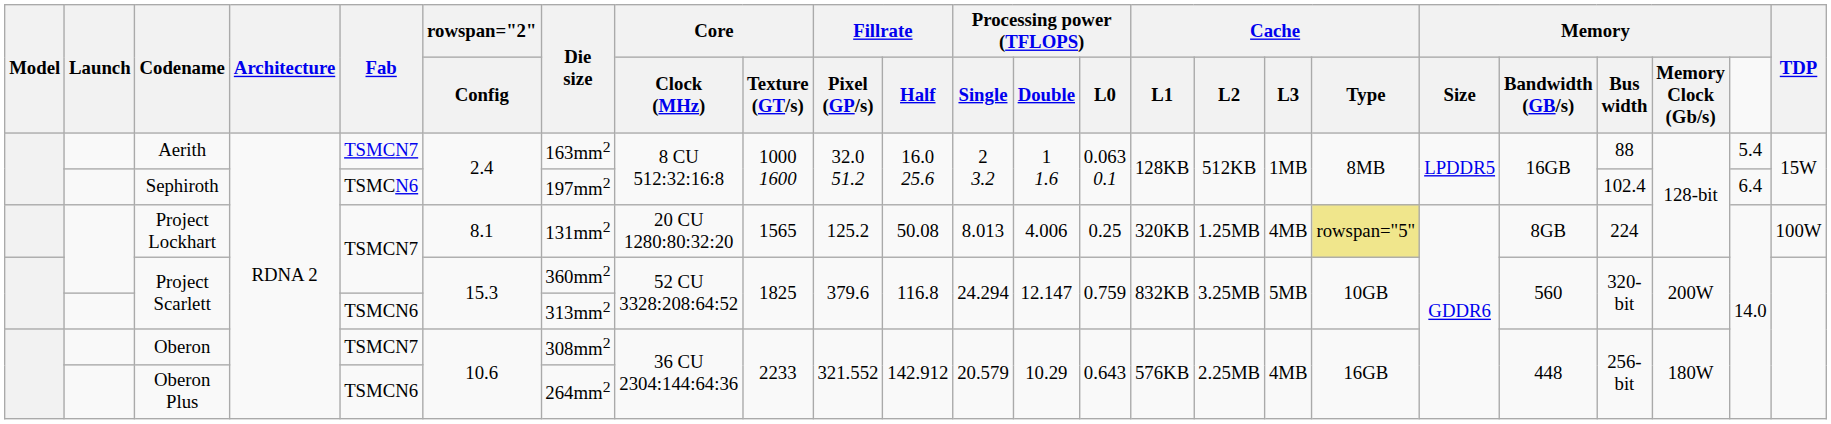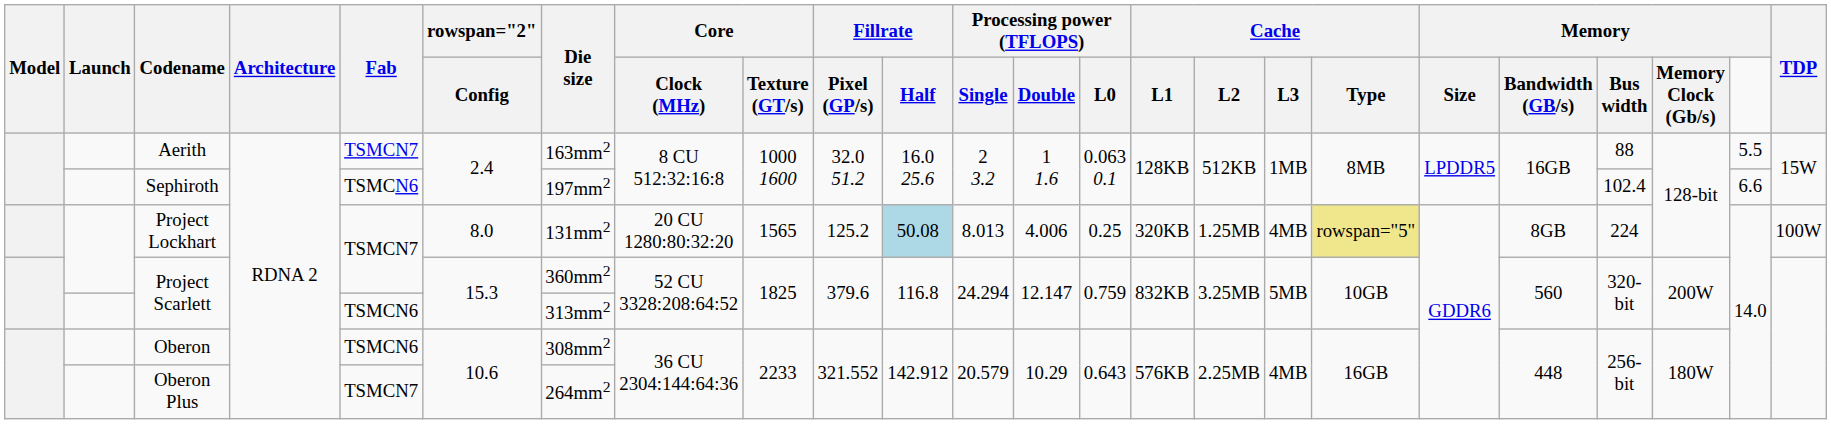(1750, 150) 5.4 -> (1750, 150) 5.5
(1750, 186) 6.4 -> (1750, 186) 6.6
(482, 230) 8.1 -> (482, 230) 8.0
(918, 230) no background -> (918, 230) lightblue background
(381, 346) TSMCN7 -> (381, 346) TSMCN6
(381, 391) TSMCN6 -> (381, 391) TSMCN7
